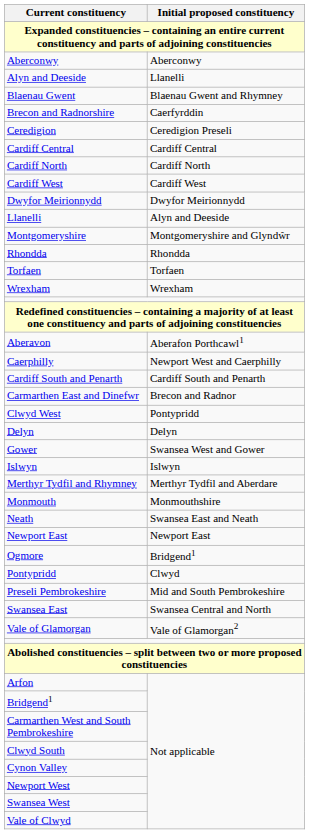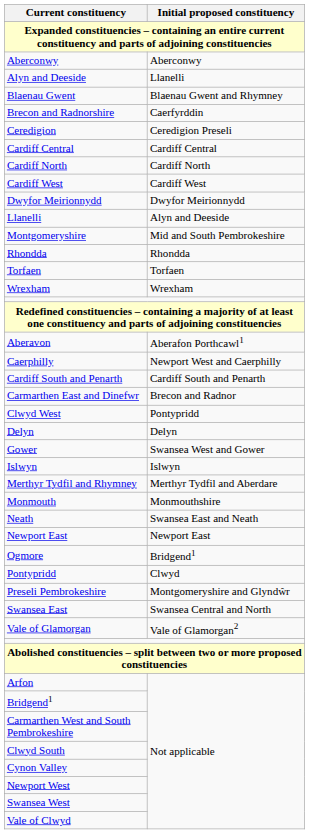(220, 235) Montgomeryshire and Glyndŵr -> (217, 235) Mid and South Pembrokeshire
(217, 591) Mid and South Pembrokeshire -> (220, 591) Montgomeryshire and Glyndŵr
